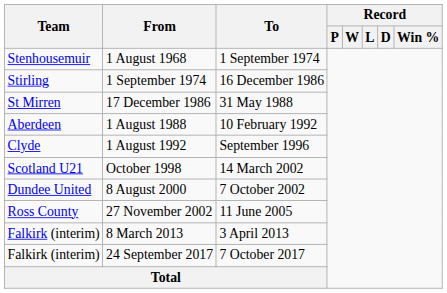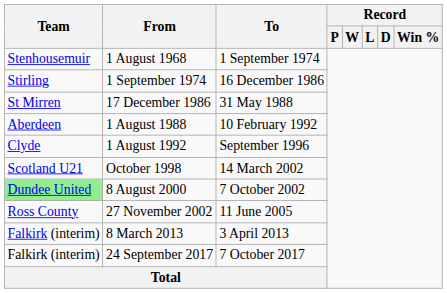(49, 189) no background -> (49, 189) lightgreen background
